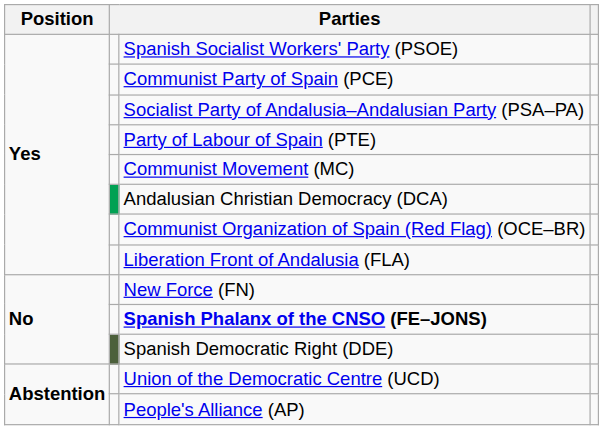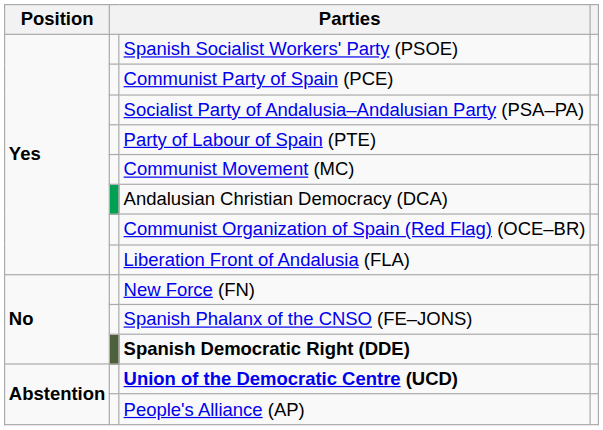(305, 318) bold -> (298, 318) normal
(259, 348) normal -> (267, 348) bold
(282, 378) normal -> (291, 378) bold
